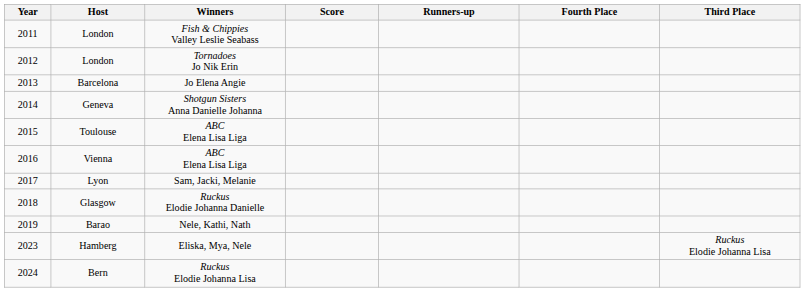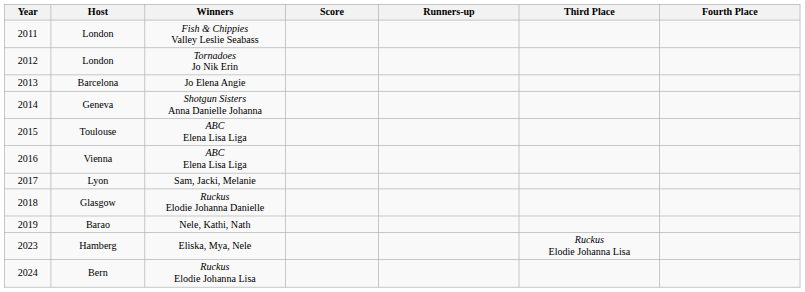columns swapped: (730, 12) <-> (589, 12)
